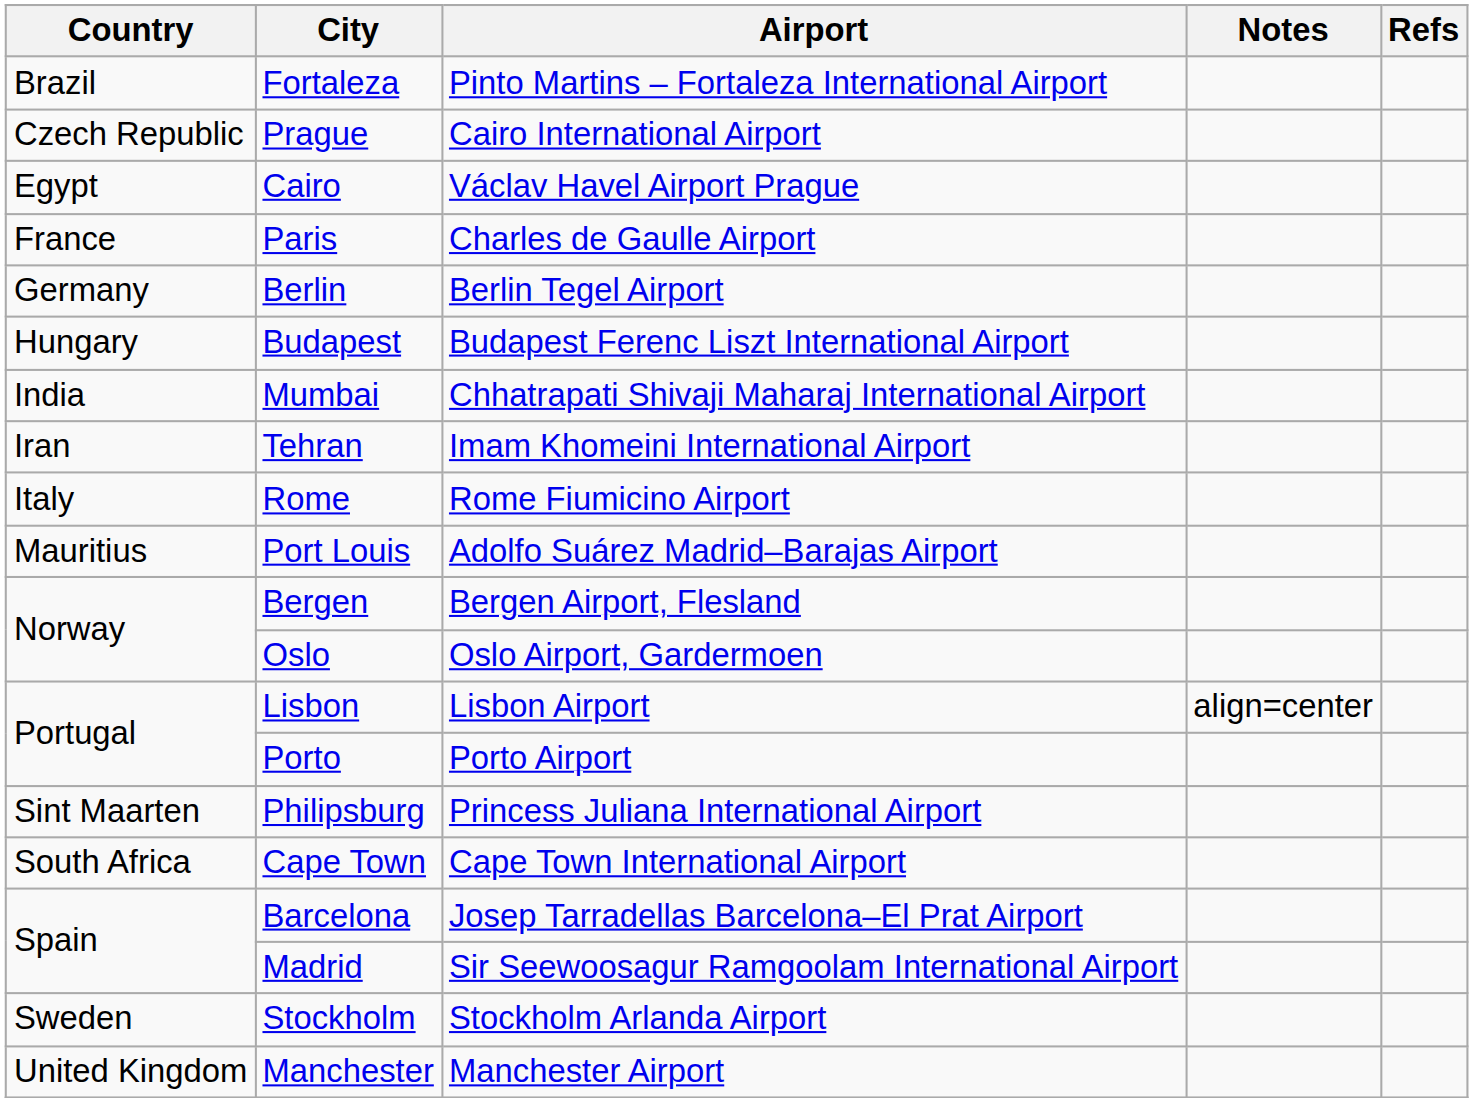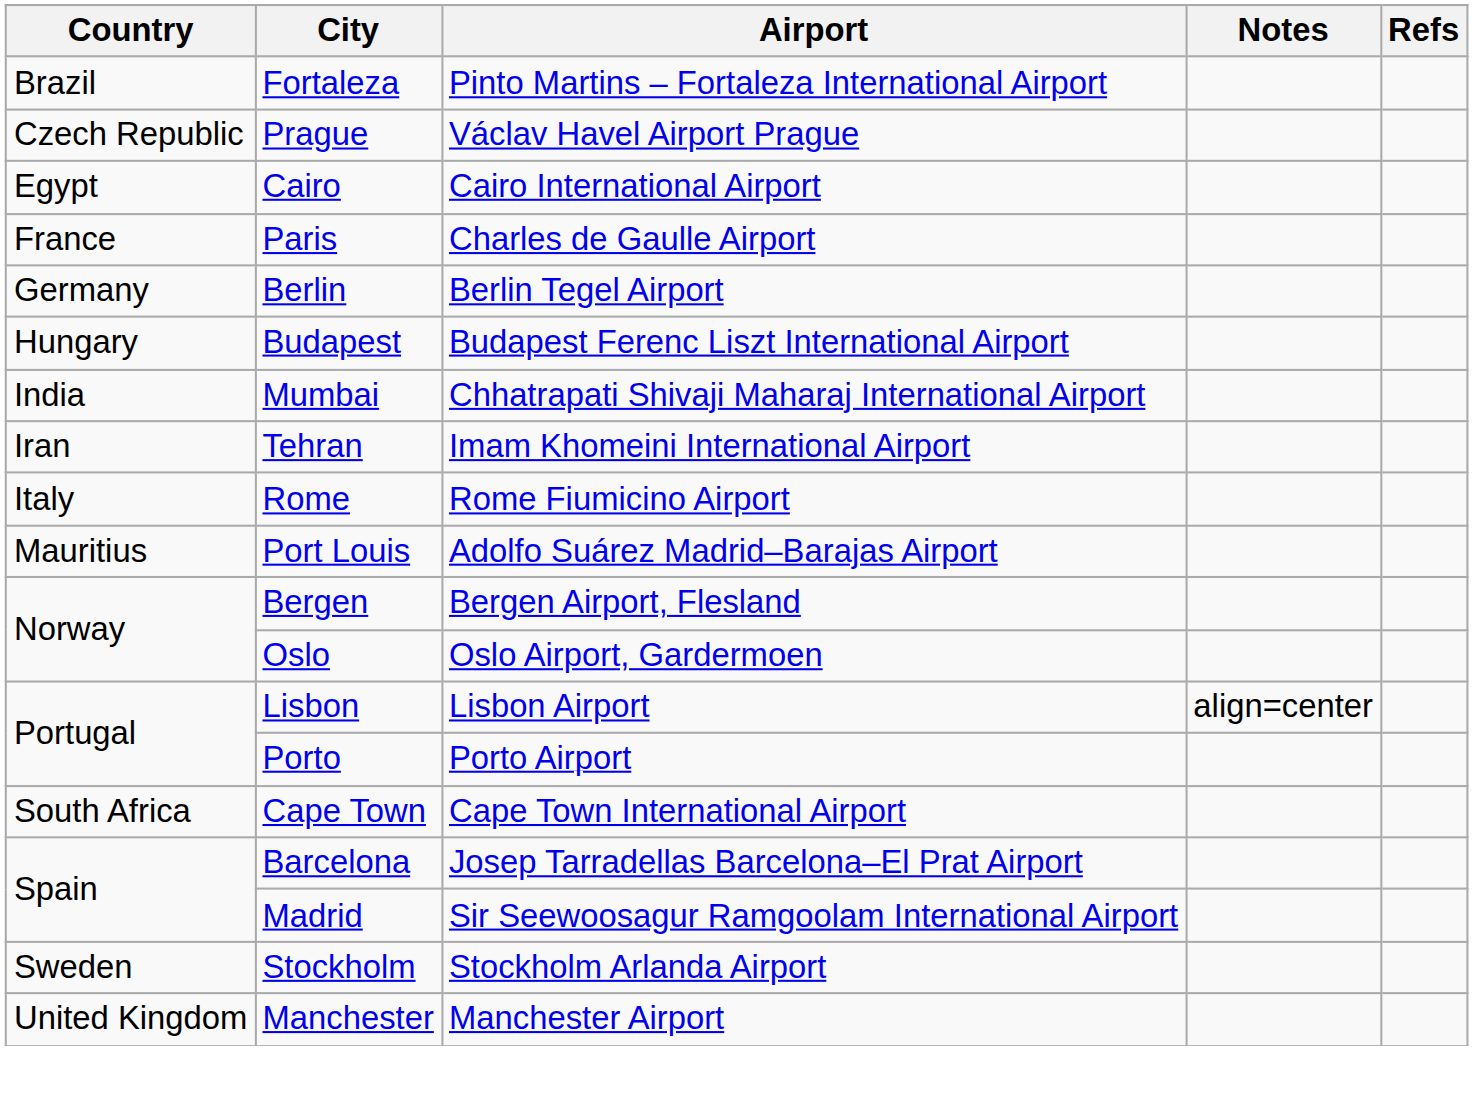(635, 134) Cairo International Airport -> (654, 134) Václav Havel Airport Prague
(654, 186) Václav Havel Airport Prague -> (635, 186) Cairo International Airport
- row: (344, 810)
